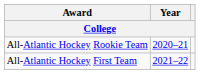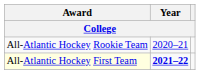(72, 61) no background -> (72, 61) lightyellow background
(170, 61) normal -> (170, 61) bold
